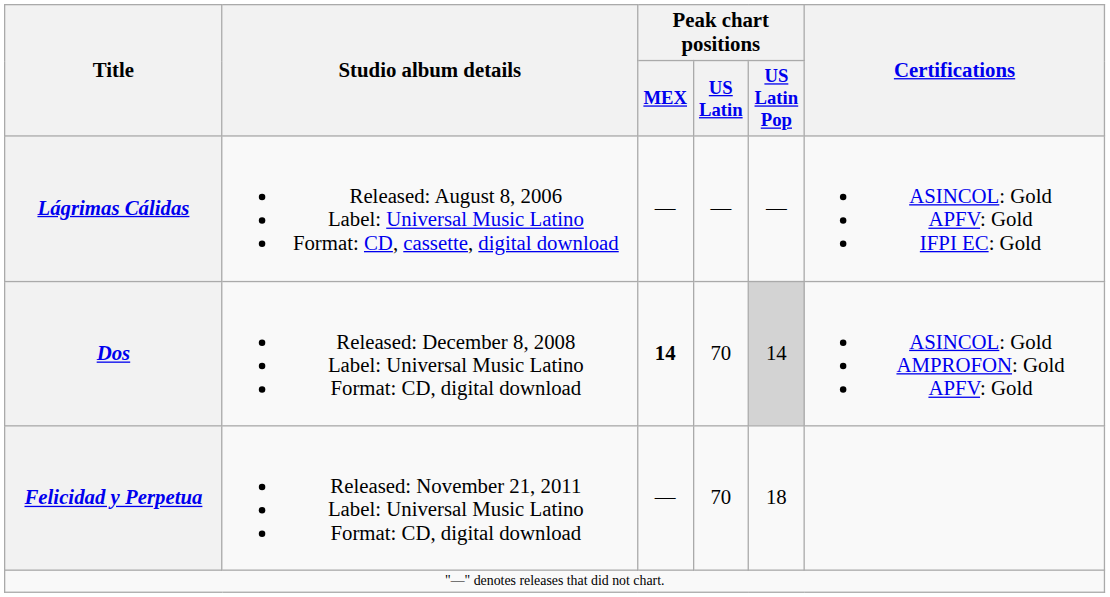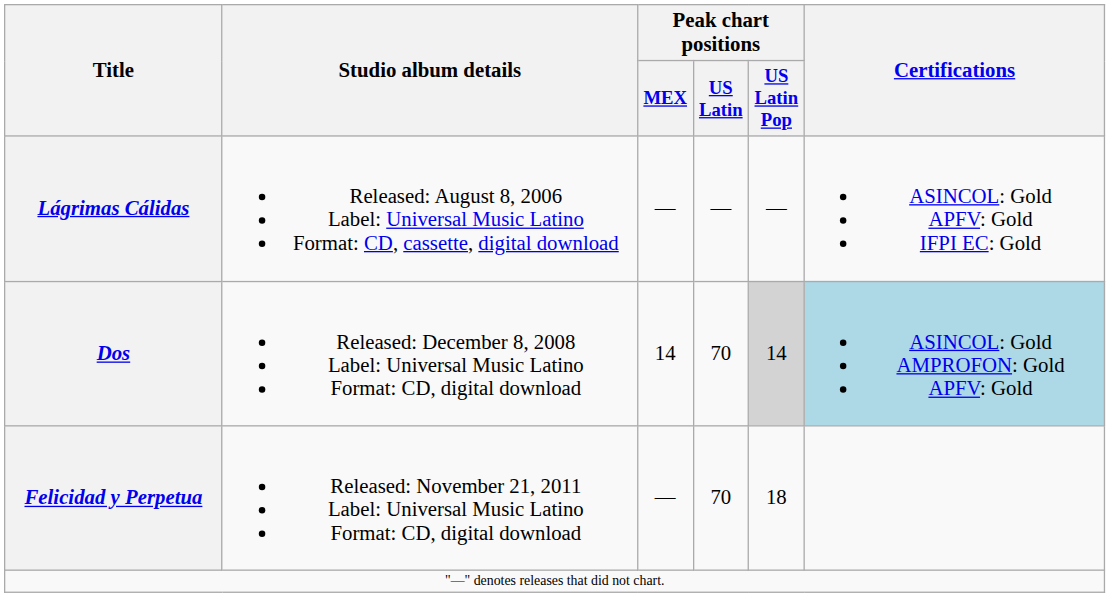(665, 353) bold -> (665, 353) normal
(955, 365) no background -> (955, 365) lightblue background
